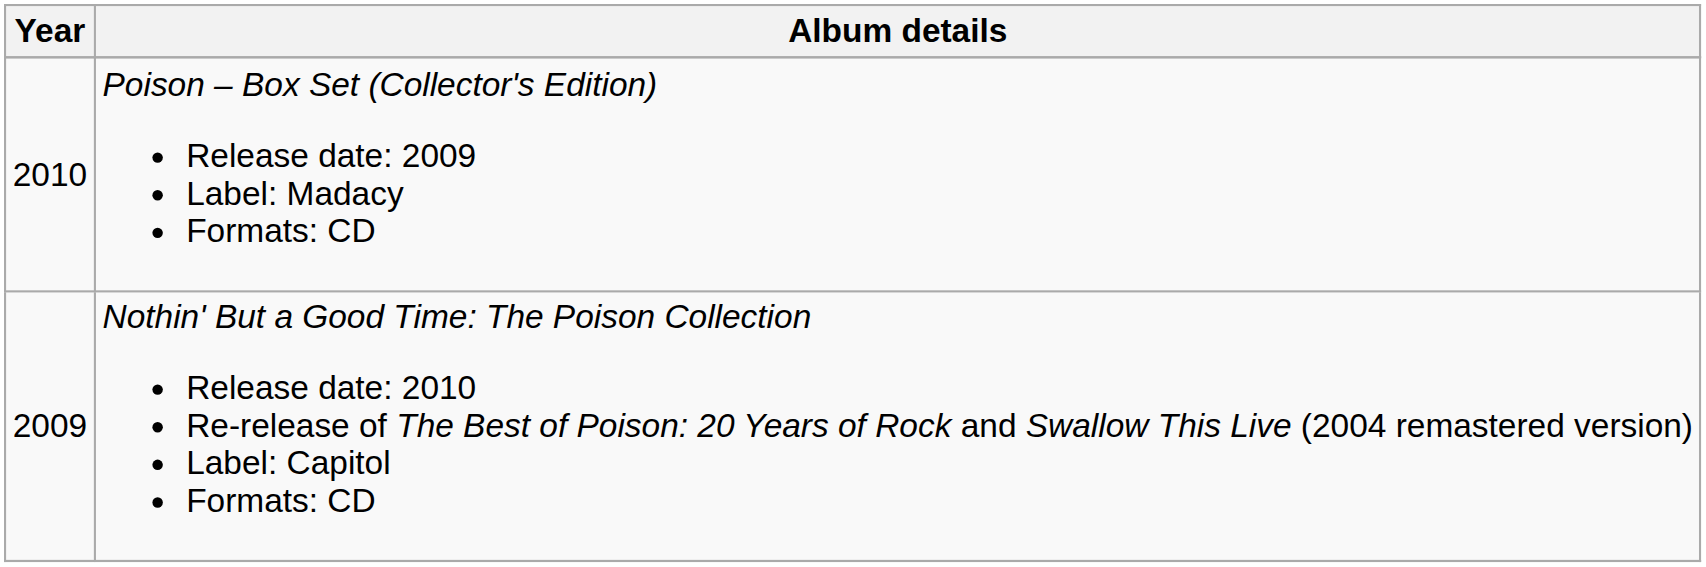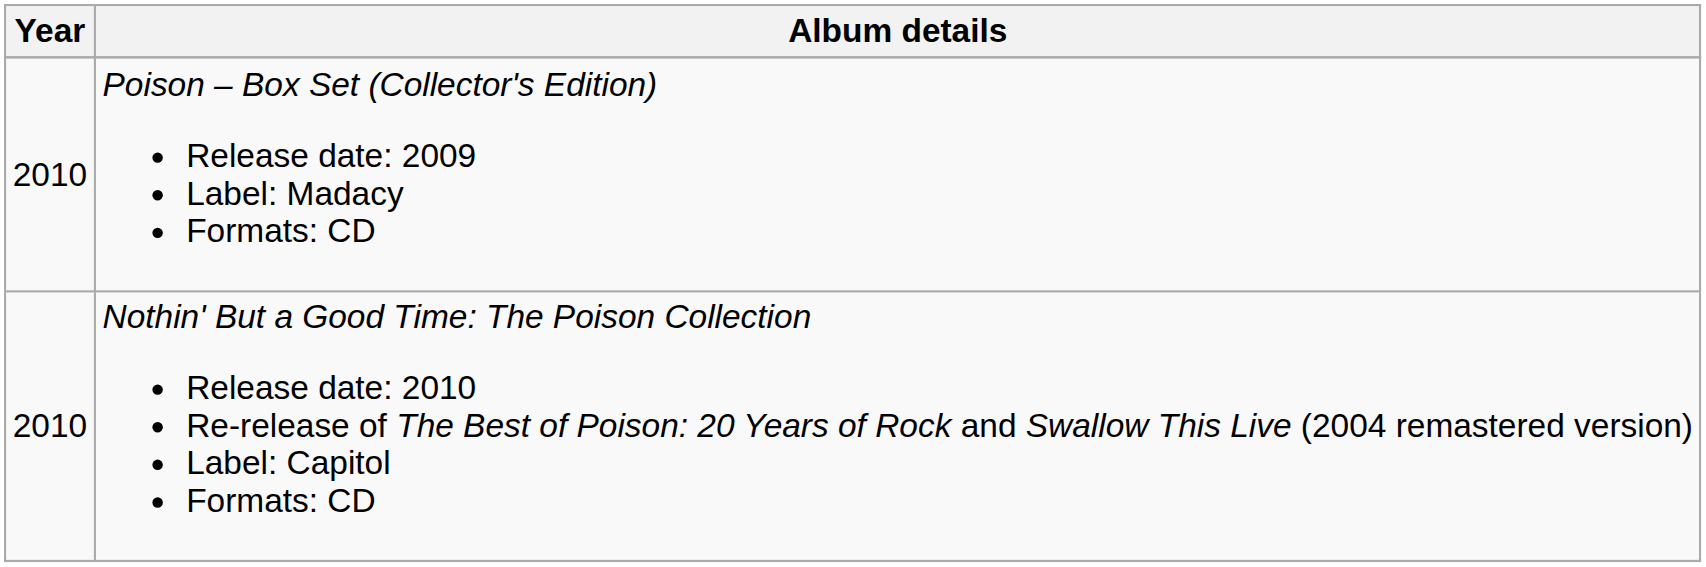(50, 425) 2009 -> (50, 425) 2010
